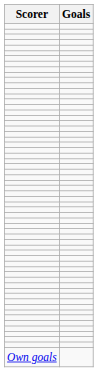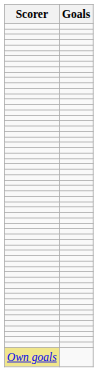(32, 357) no background -> (32, 357) khaki background
